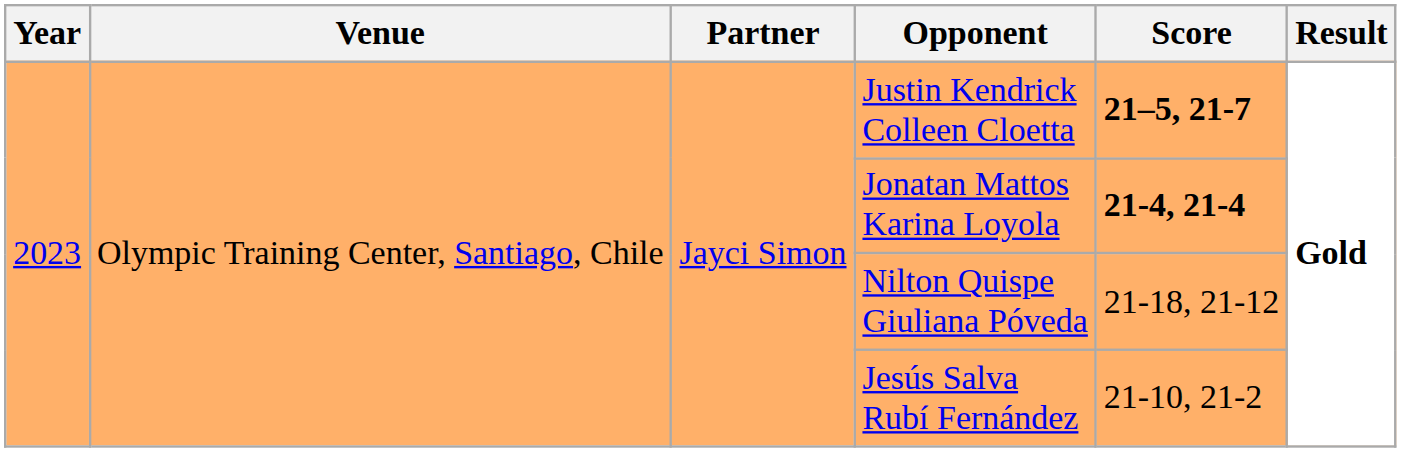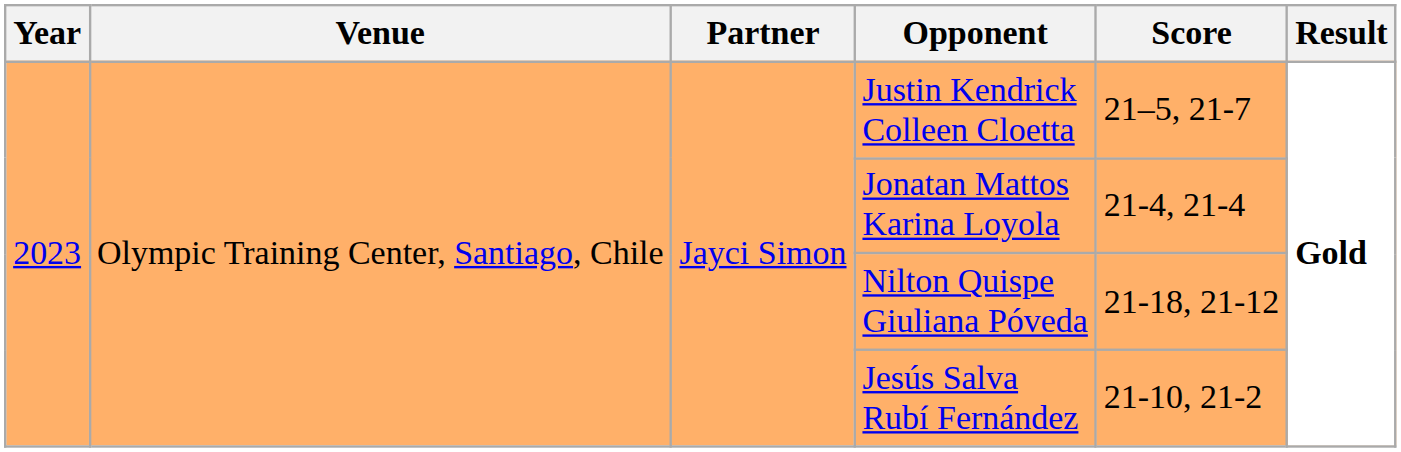(1177, 109) bold -> (1177, 109) normal
(1175, 205) bold -> (1175, 205) normal
